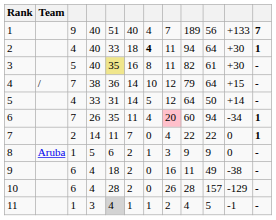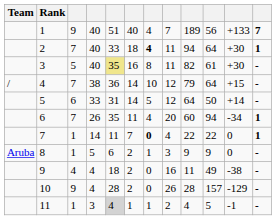columns swapped: (20, 13) <-> (52, 13)
(73, 48) 4 -> (73, 48) 7
(73, 100) 4 -> (73, 100) 6
(170, 118) pink background -> (170, 118) no background
(73, 135) 2 -> (73, 135) 1
(149, 135) normal -> (149, 135) bold
(73, 170) 6 -> (73, 170) 4
(73, 188) 6 -> (73, 188) 9
